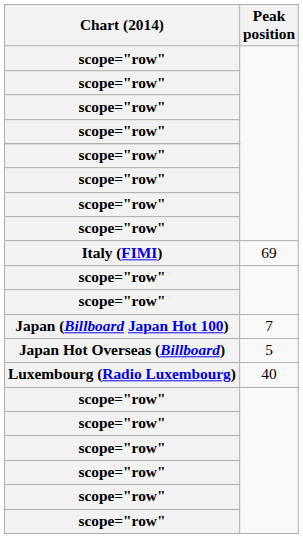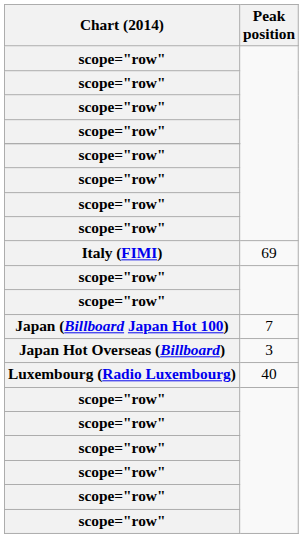(269, 350) 5 -> (269, 350) 3
